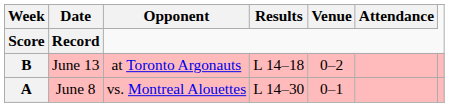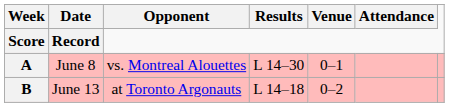rows swapped: (26, 89) <-> (26, 65)
